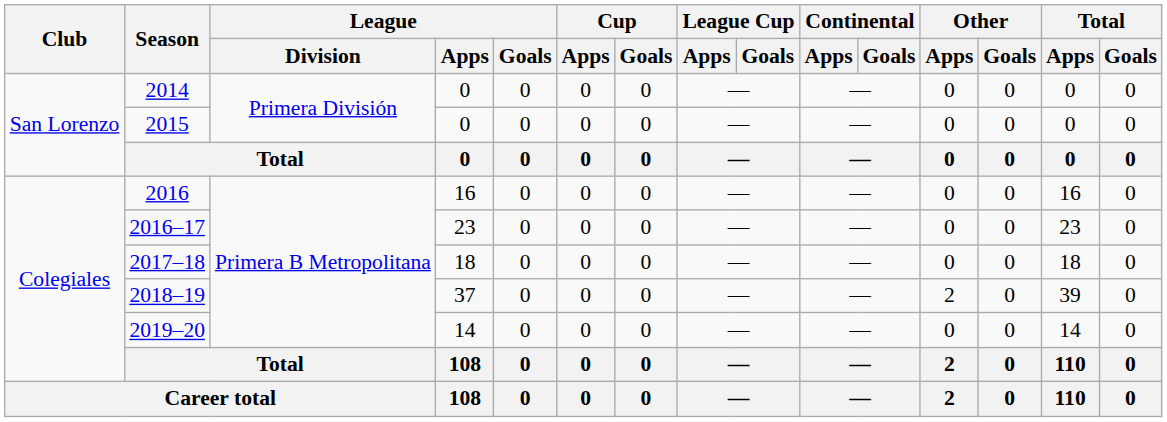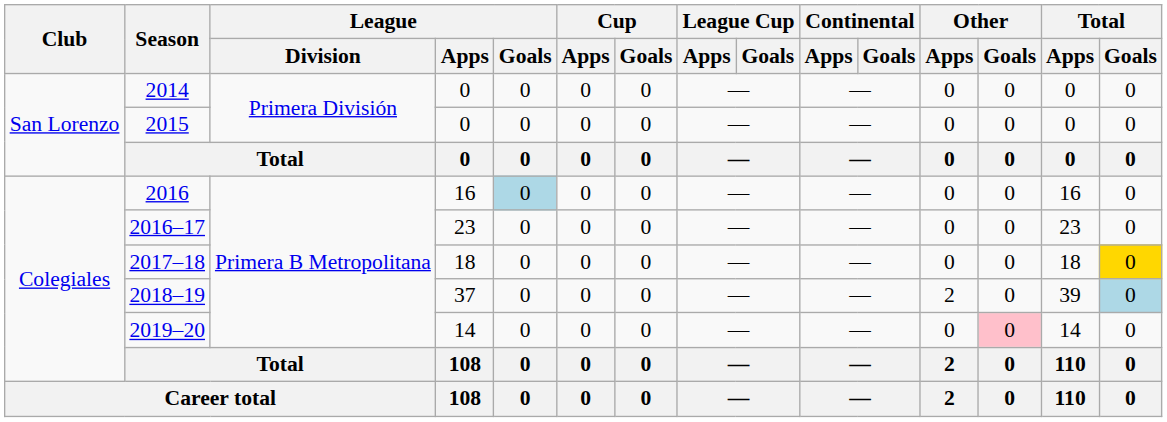(525, 192) no background -> (525, 192) lightblue background
(1130, 261) no background -> (1130, 261) gold background
(1130, 295) no background -> (1130, 295) lightblue background
(1010, 329) no background -> (1010, 329) pink background
